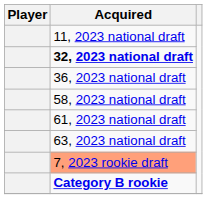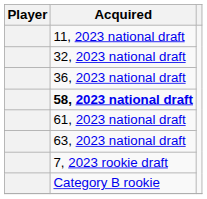(123, 57) bold -> (120, 57) normal
(120, 99) normal -> (123, 99) bold
(111, 162) lightsalmon background -> (111, 162) no background
(111, 183) bold -> (107, 183) normal
